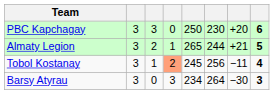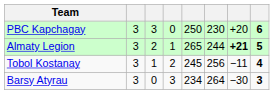(239, 47) normal -> (239, 47) bold
(172, 64) lightsalmon background -> (172, 64) no background
